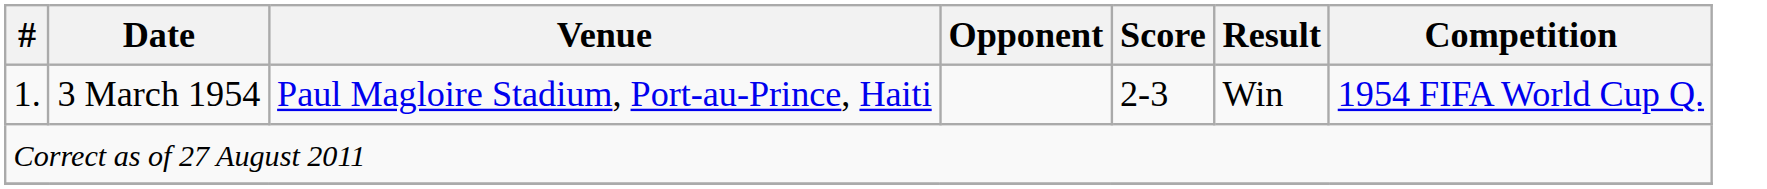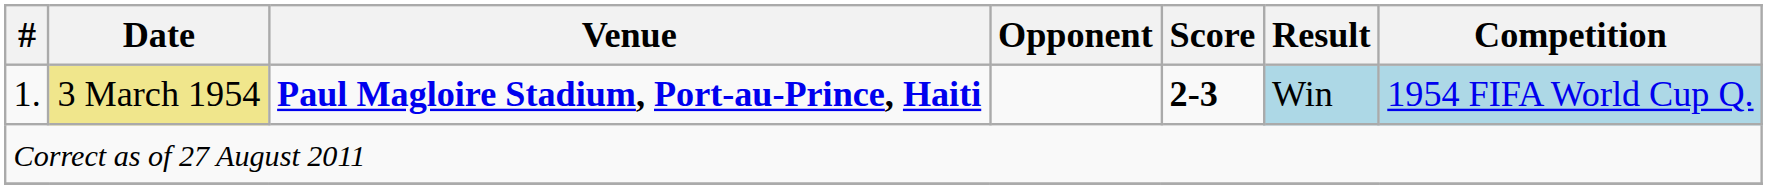(159, 94) no background -> (159, 94) khaki background
(604, 94) normal -> (629, 94) bold
(1144, 94) normal -> (1194, 94) bold
(1253, 94) no background -> (1302, 94) lightblue background
(1521, 94) no background -> (1570, 94) lightblue background
